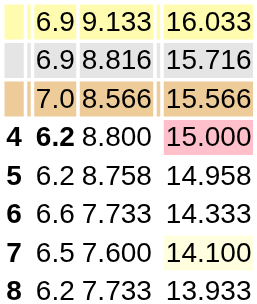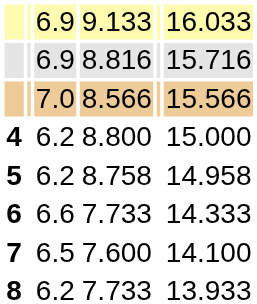(55, 137) bold -> (55, 137) normal
(209, 137) pink background -> (209, 137) no background
(209, 252) lightyellow background -> (209, 252) no background
